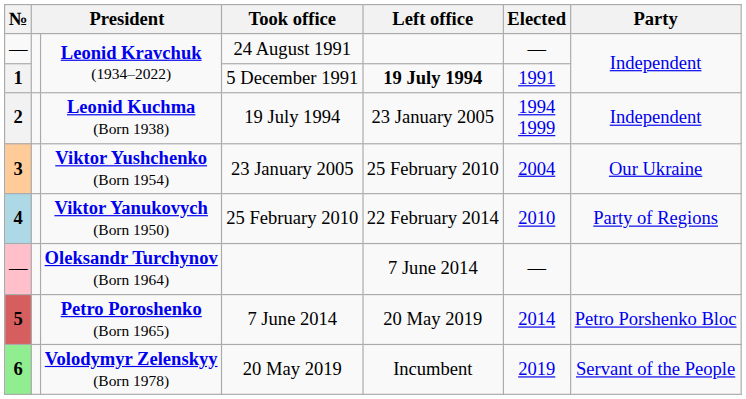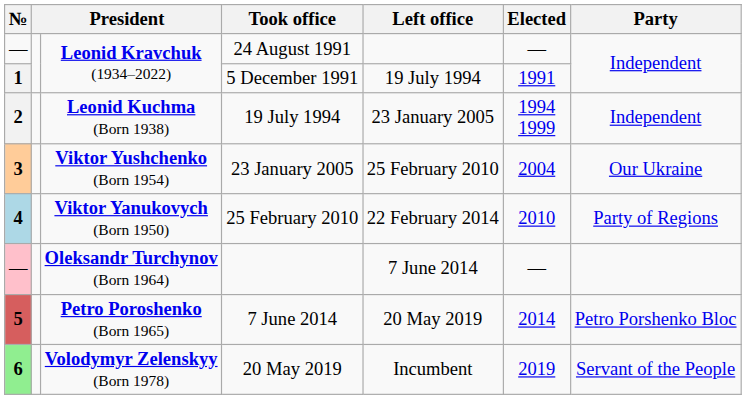(433, 78) bold -> (433, 78) normal
